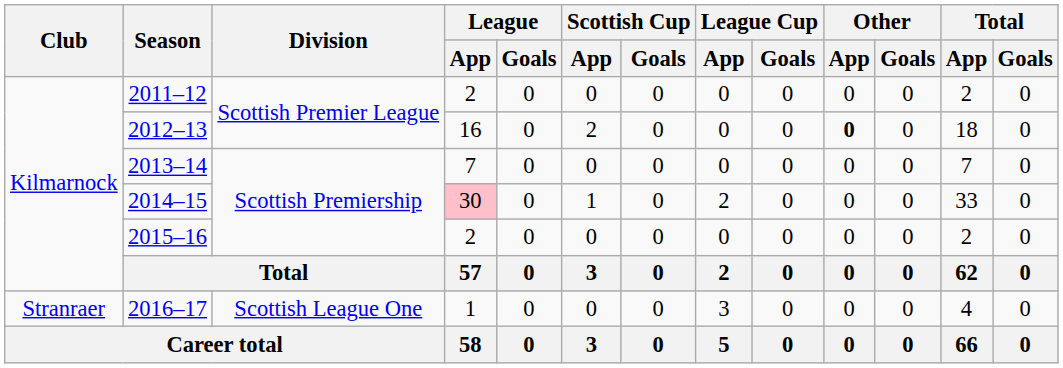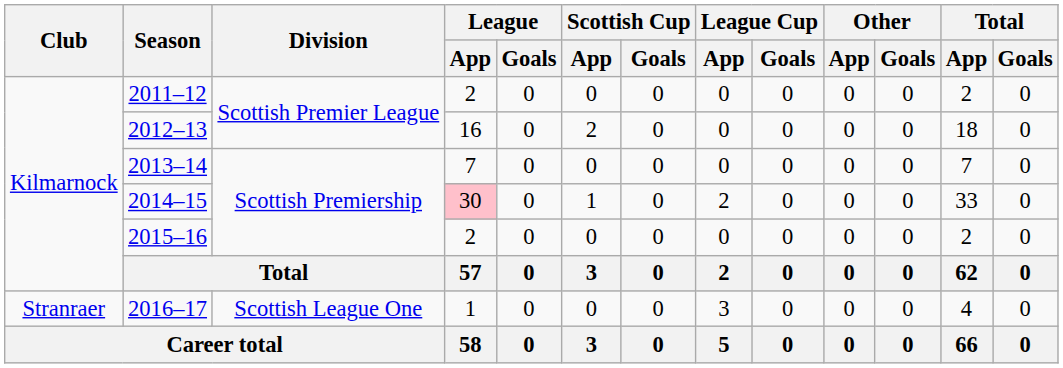(849, 129) bold -> (849, 129) normal
